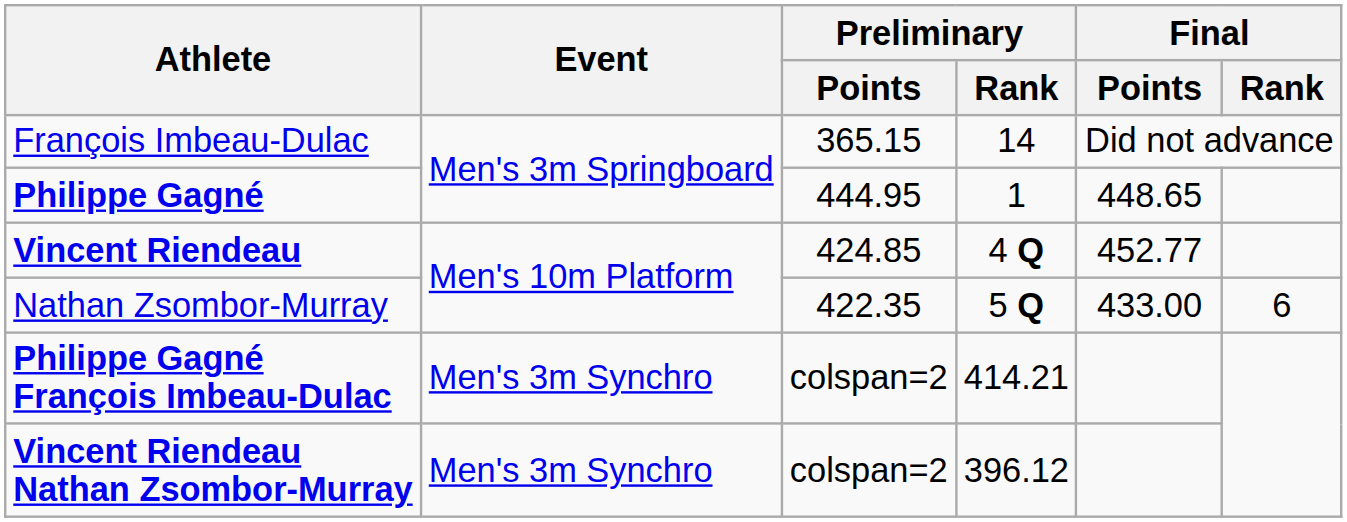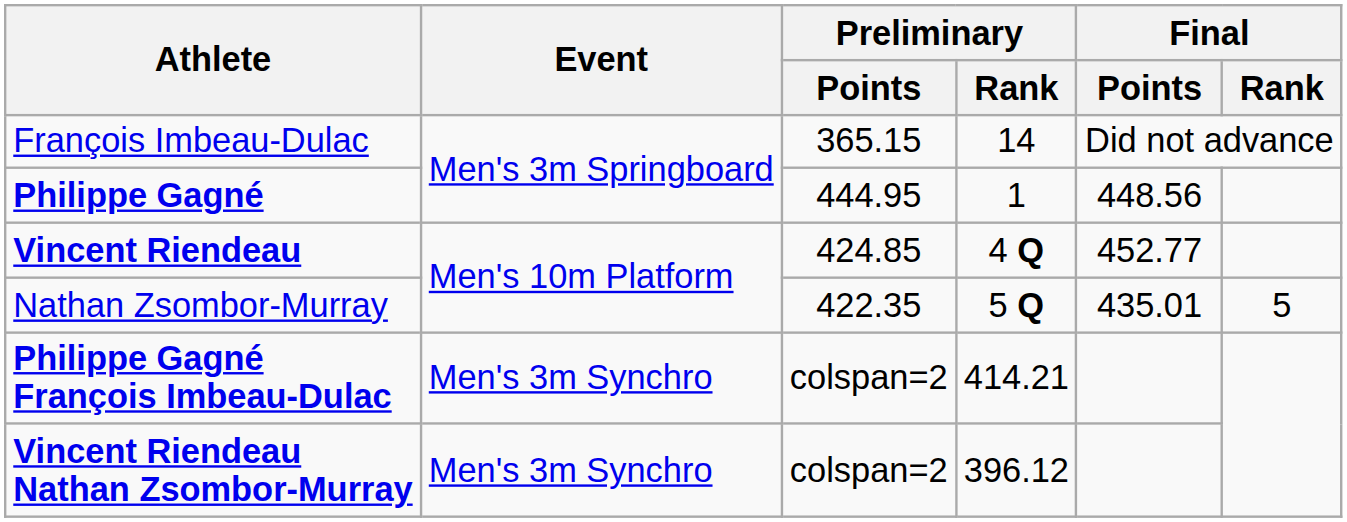(1150, 196) 448.65 -> (1150, 196) 448.56
(1150, 305) 433.00 -> (1150, 305) 435.01
(1282, 305) 6 -> (1282, 305) 5
